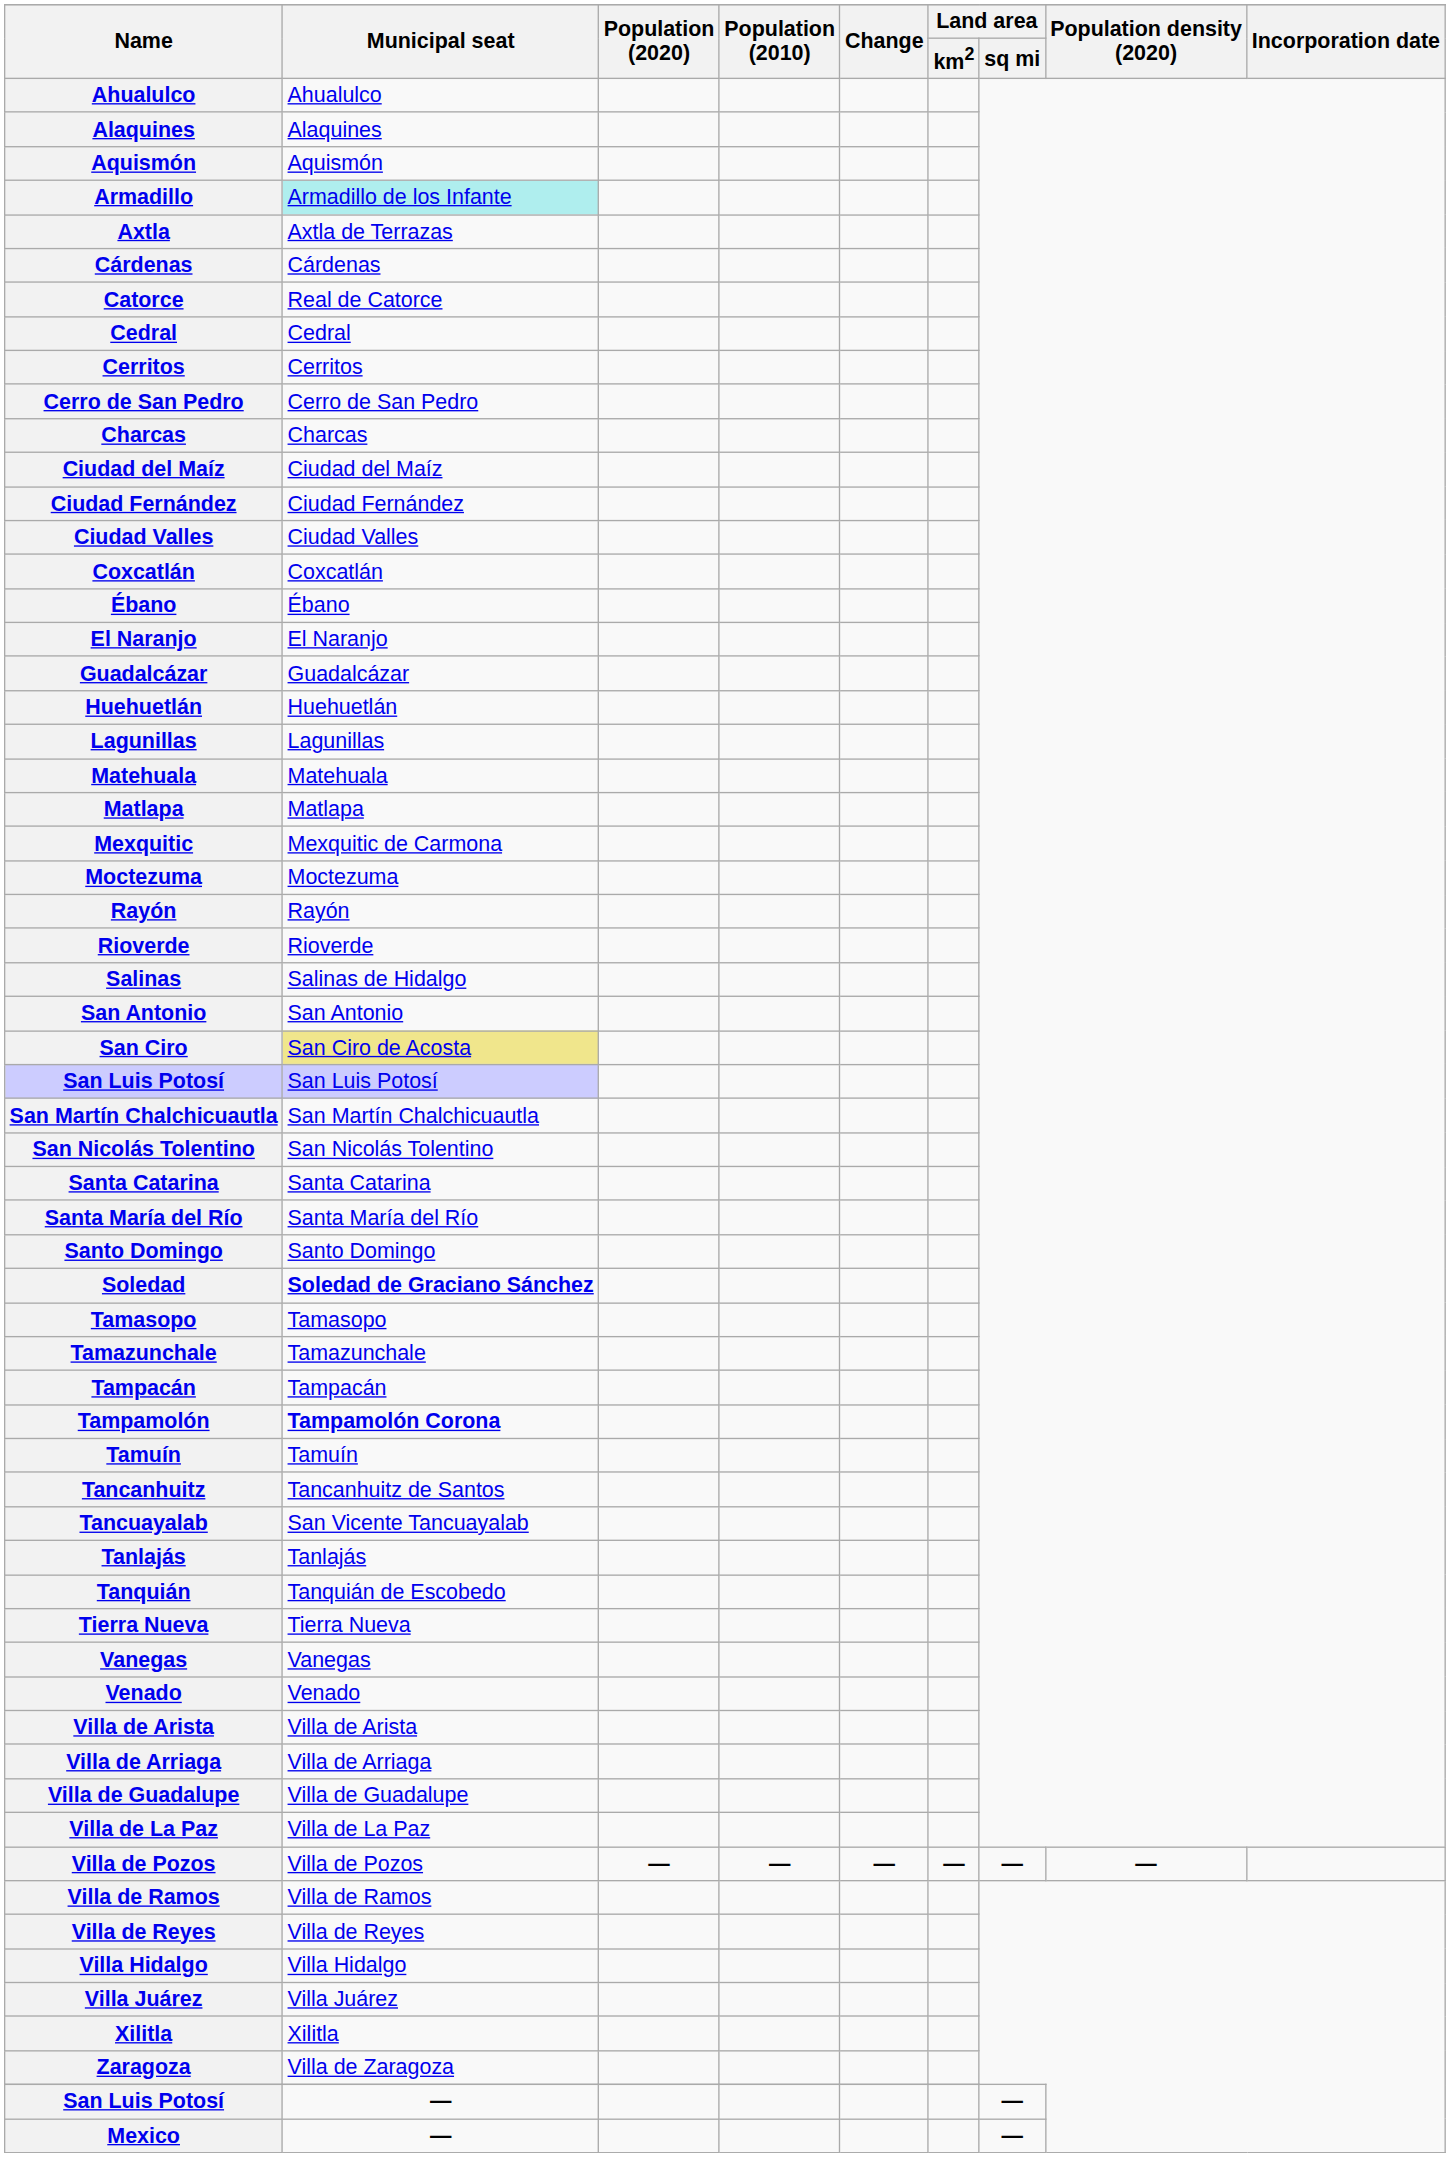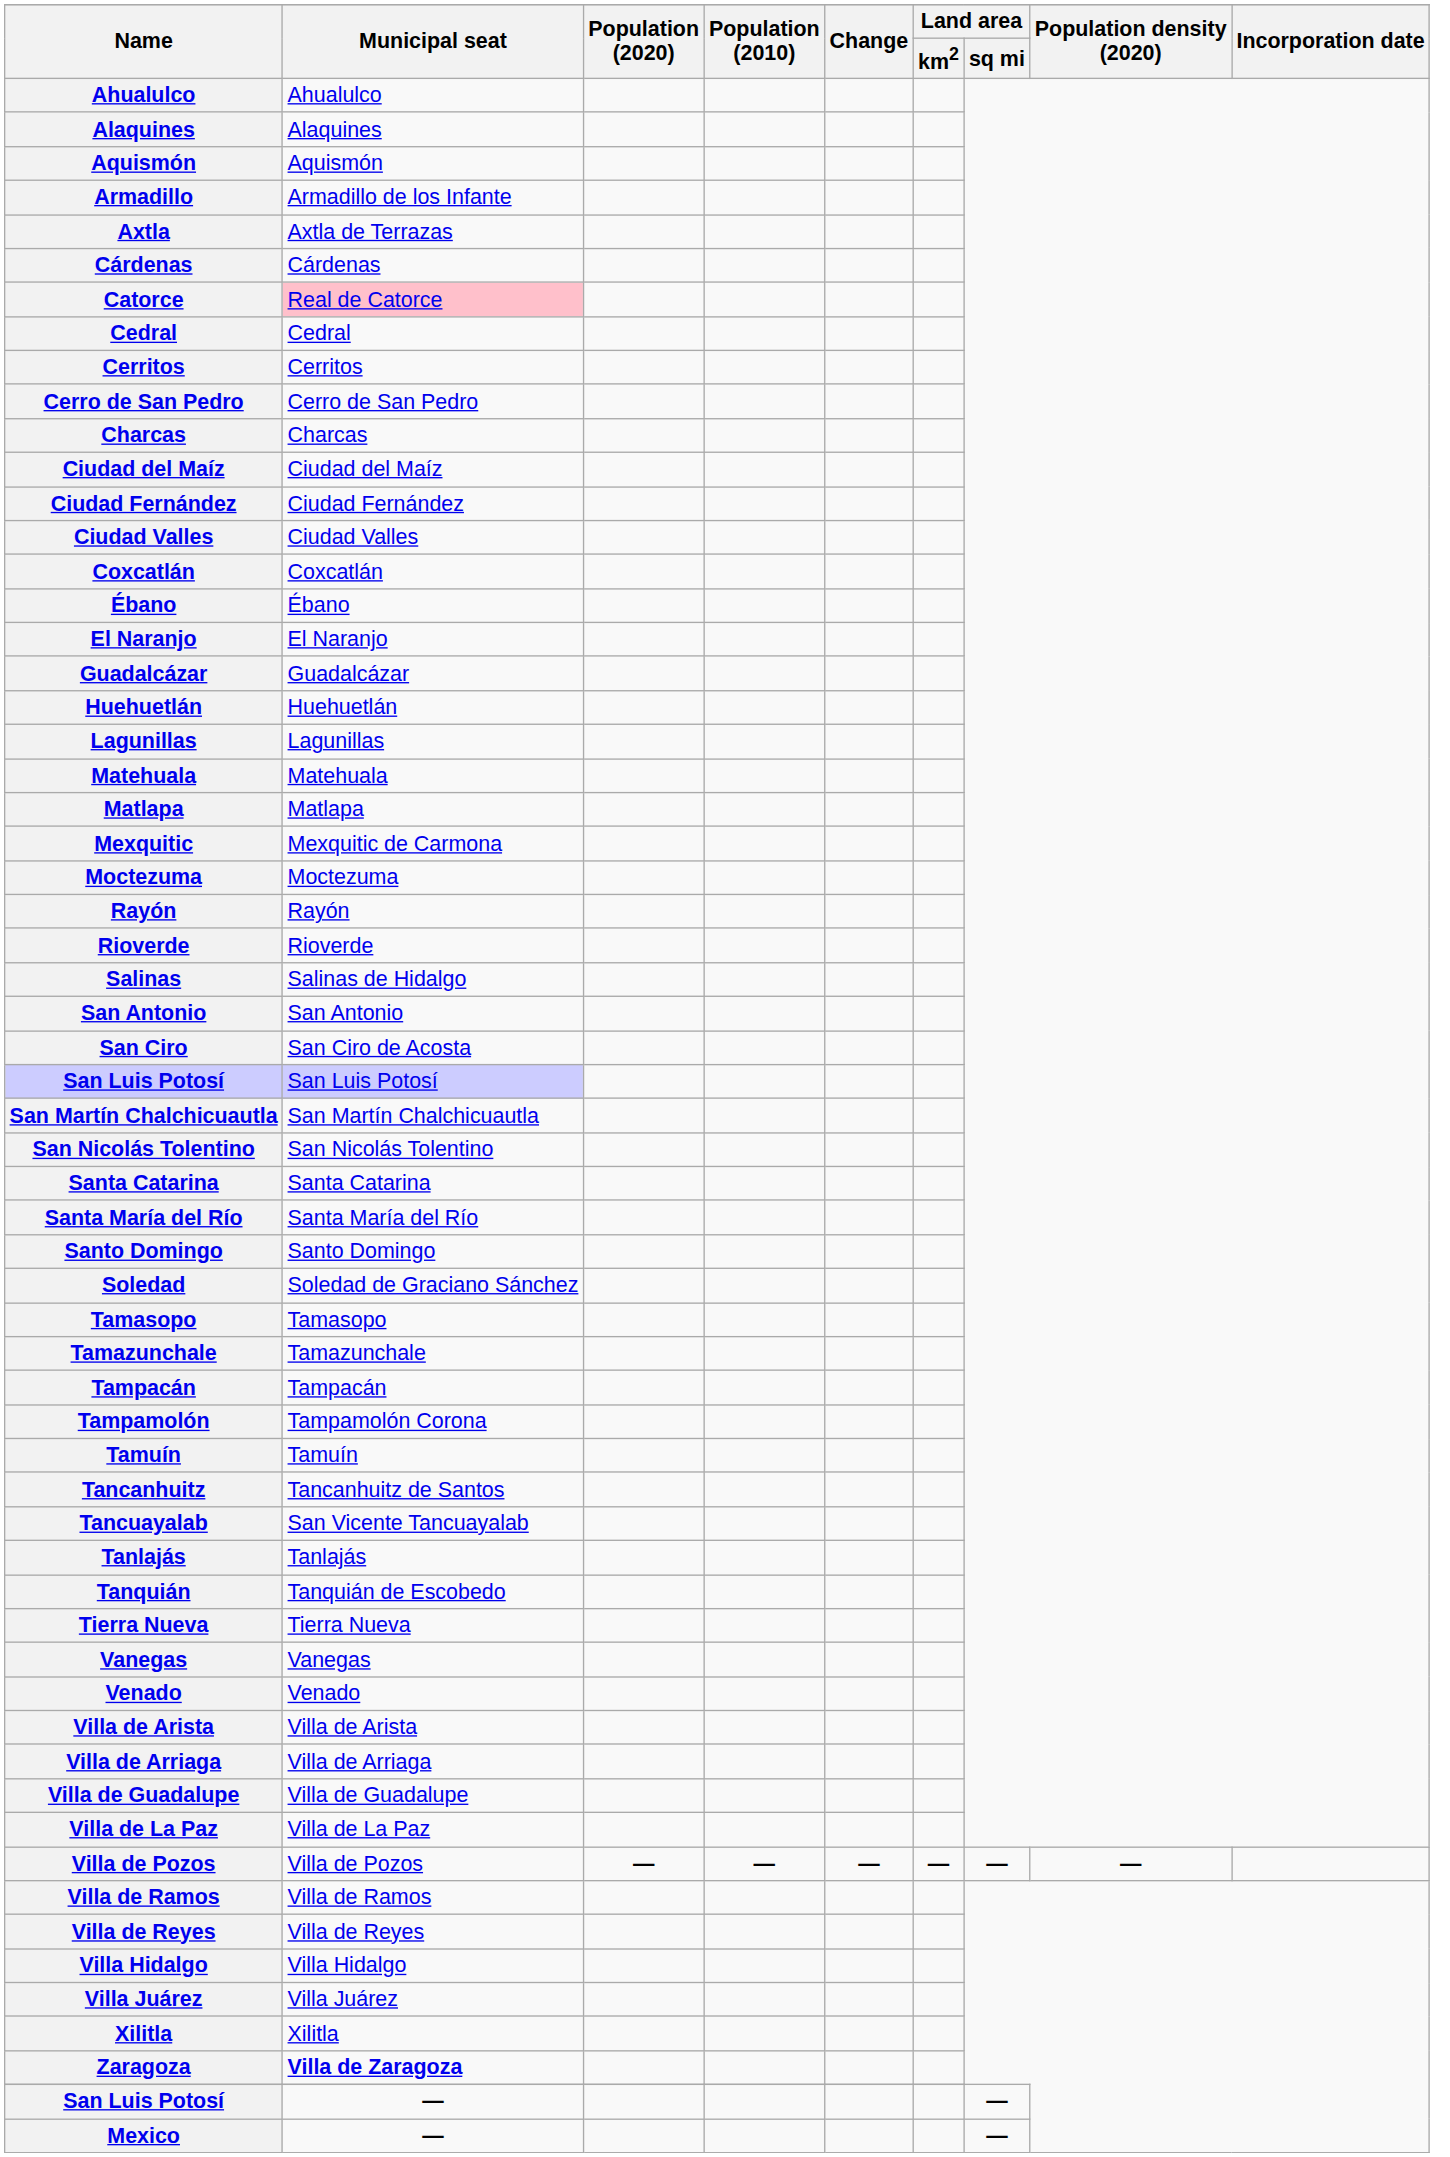(400, 197) paleturquoise background -> (400, 197) no background
(365, 299) no background -> (365, 299) pink background
(379, 1047) khaki background -> (379, 1047) no background
(441, 1285) bold -> (433, 1285) normal
(394, 1421) bold -> (387, 1421) normal
(371, 2067) normal -> (375, 2067) bold
